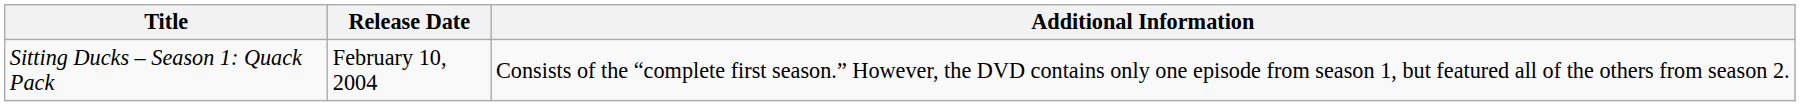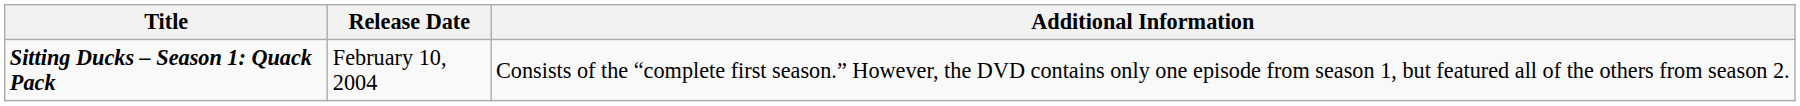(156, 69) normal -> (161, 69) bold
